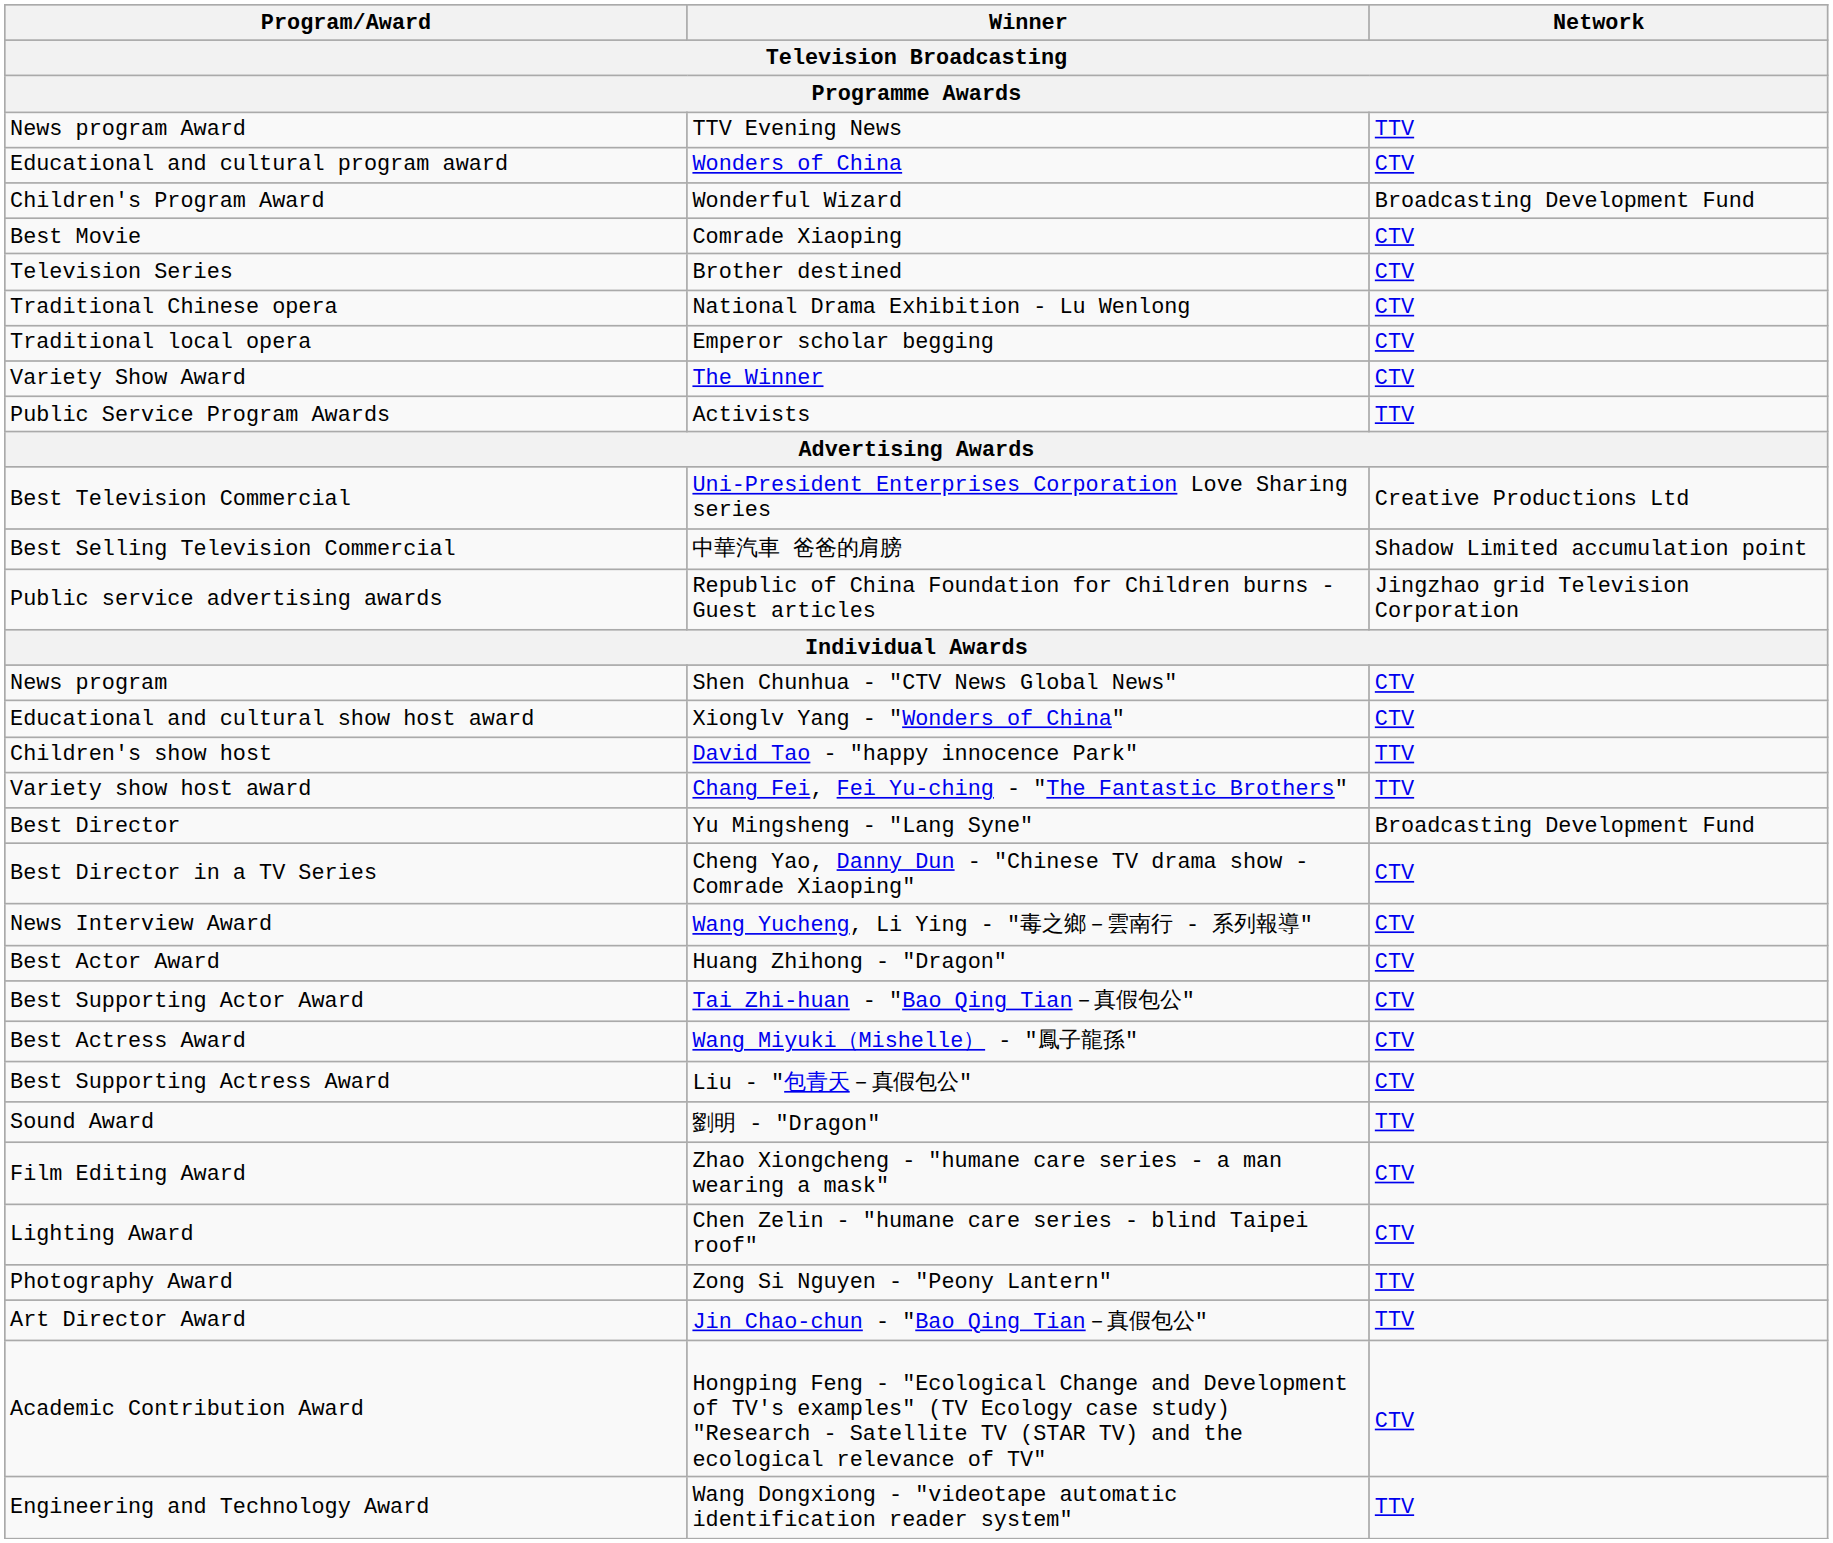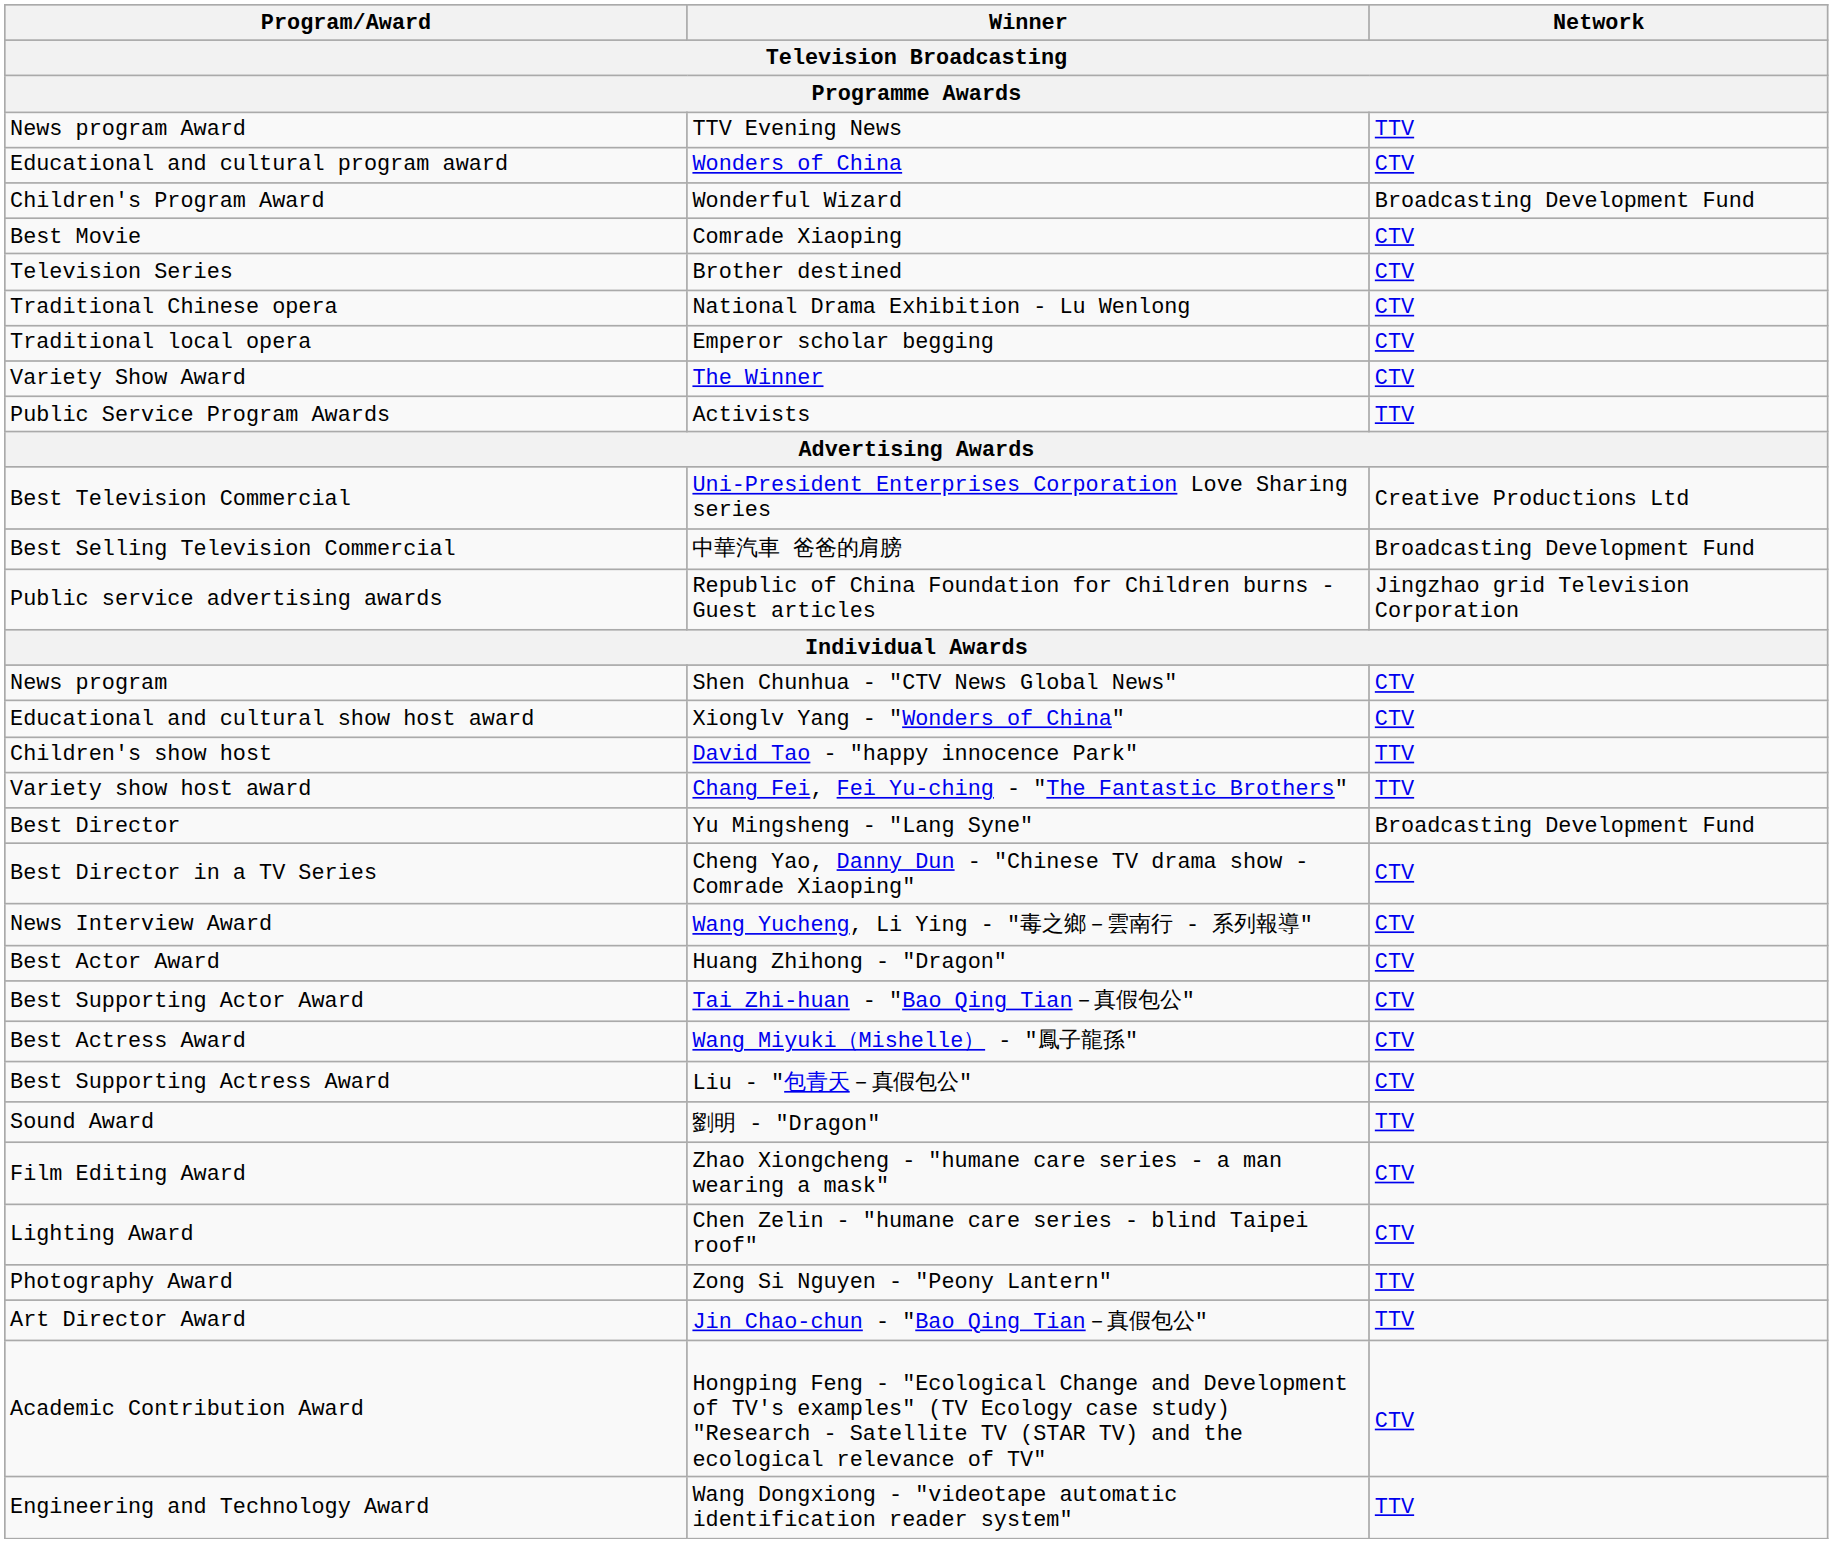(1591, 549) Shadow Limited accumulation point -> (1565, 549) Broadcasting Development Fund
